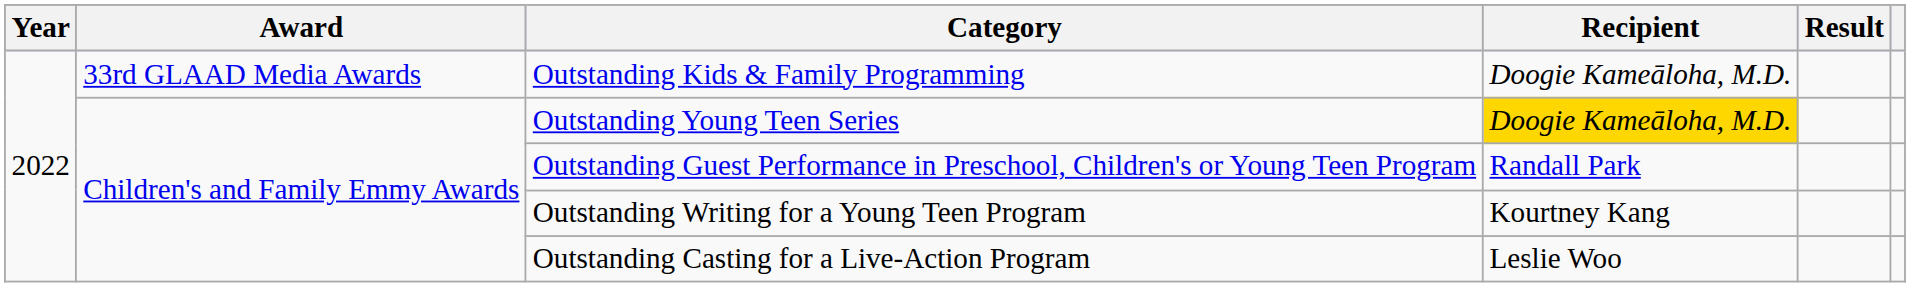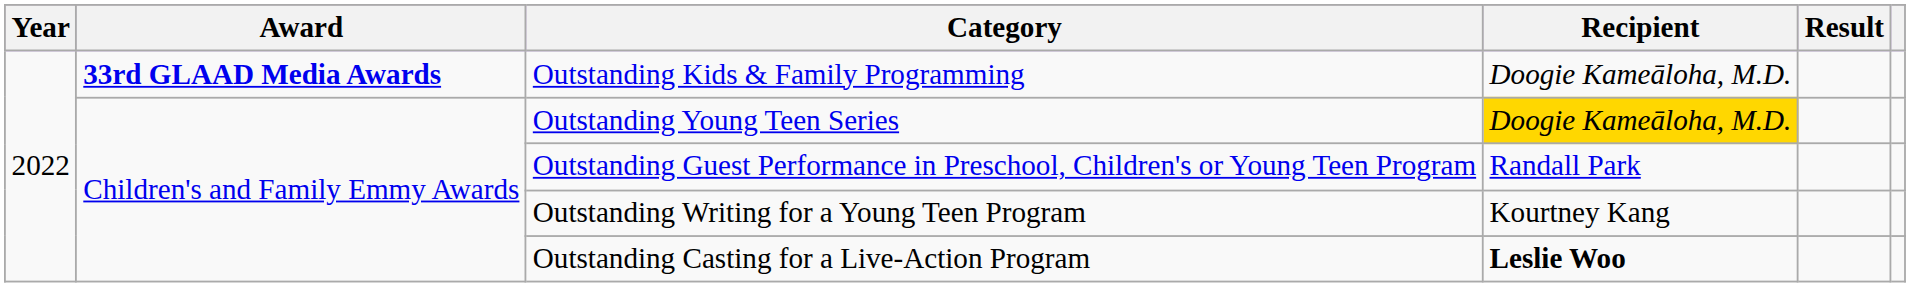(252, 73) normal -> (262, 73) bold
(1556, 258) normal -> (1558, 258) bold
